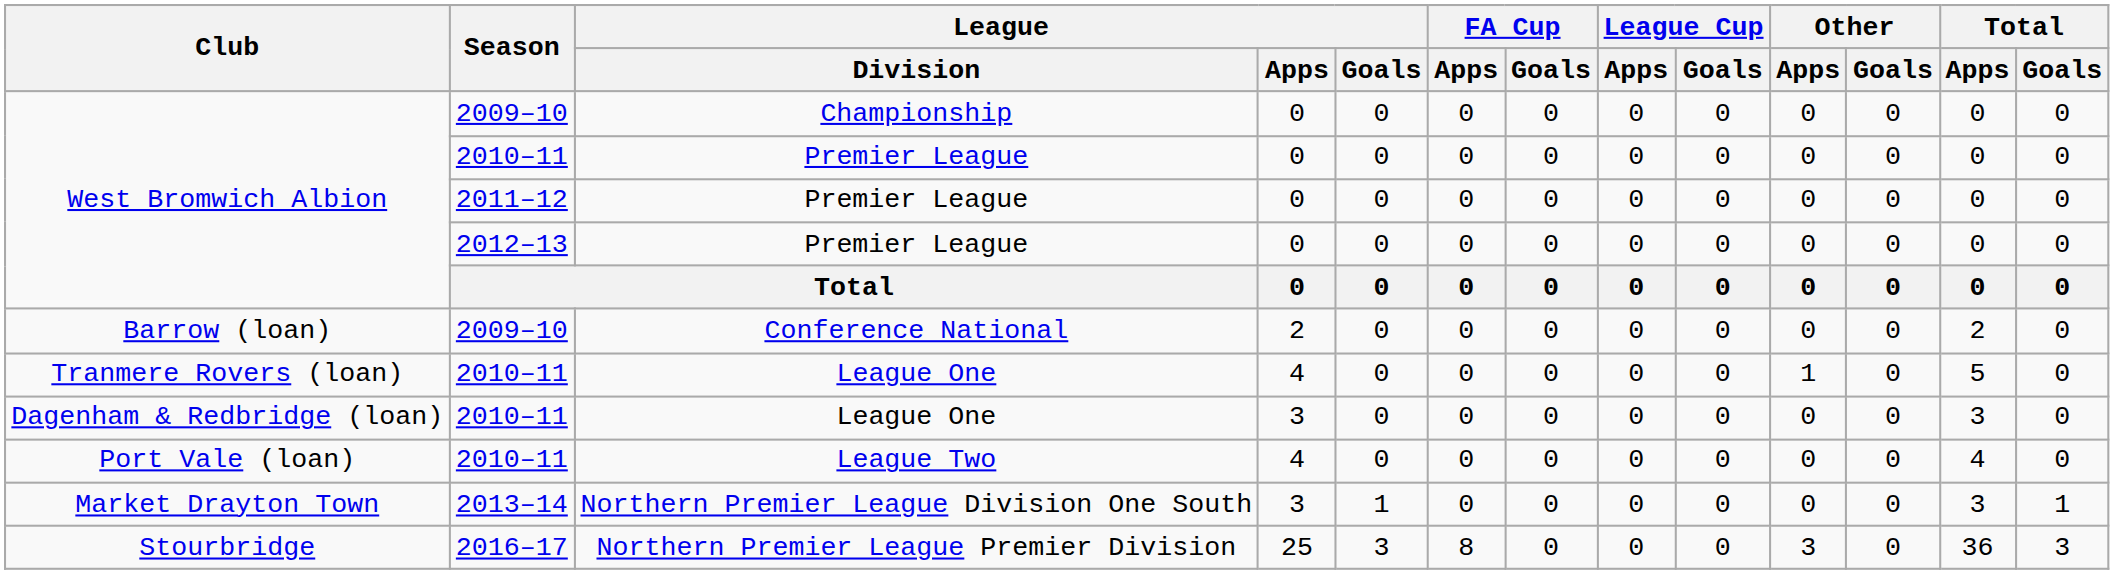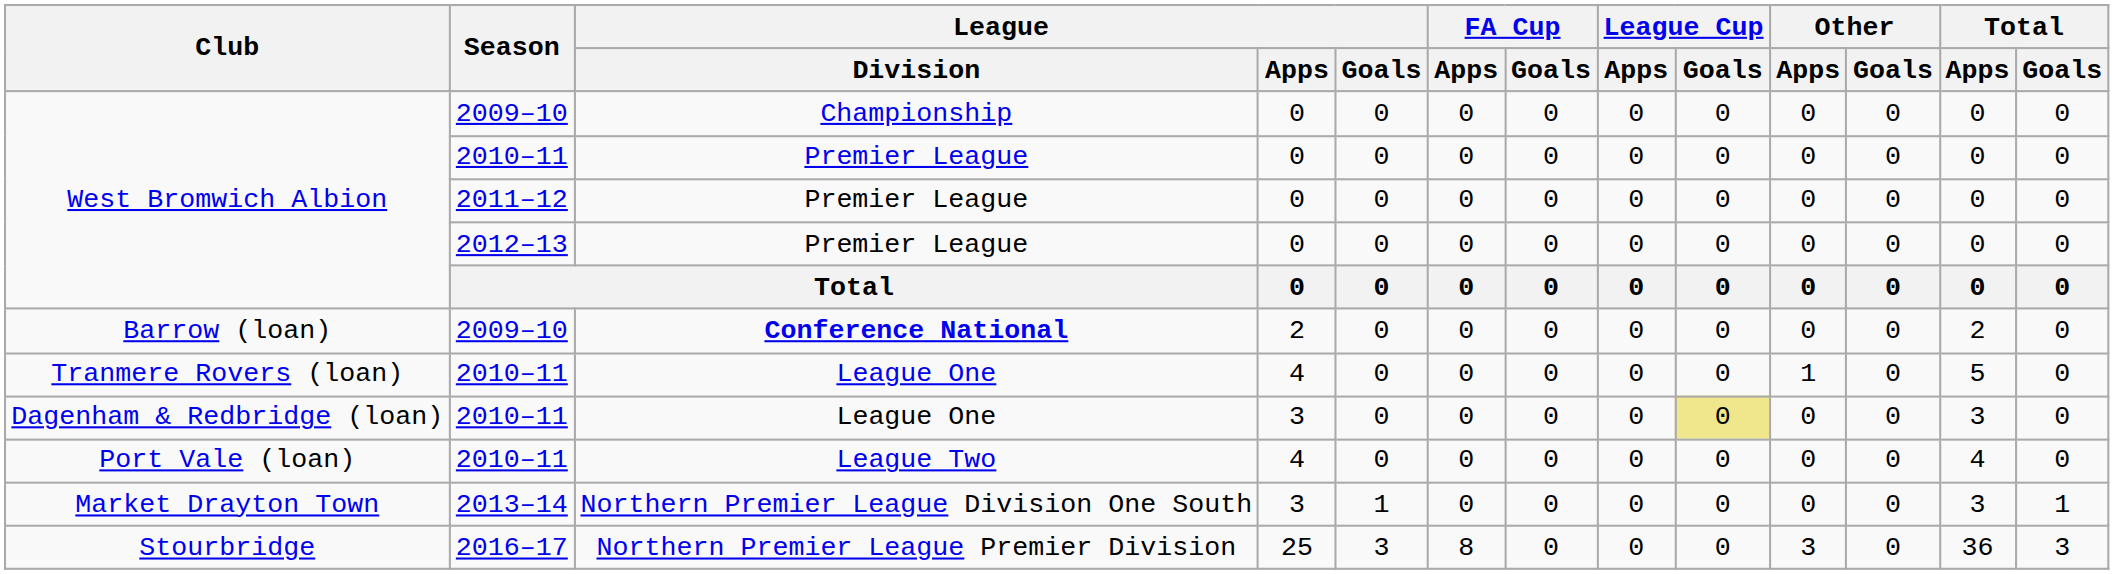(916, 331) normal -> (916, 331) bold
(1723, 418) no background -> (1723, 418) khaki background
